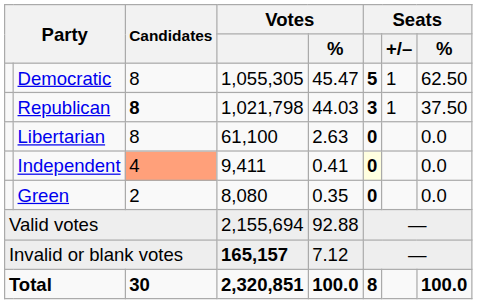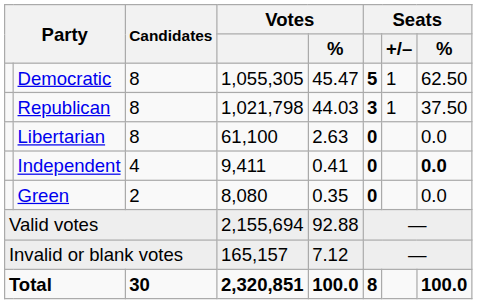(134, 108) bold -> (134, 108) normal
(134, 166) lightsalmon background -> (134, 166) no background
(372, 166) lightyellow background -> (372, 166) no background
(434, 166) normal -> (434, 166) bold
(255, 254) bold -> (255, 254) normal
